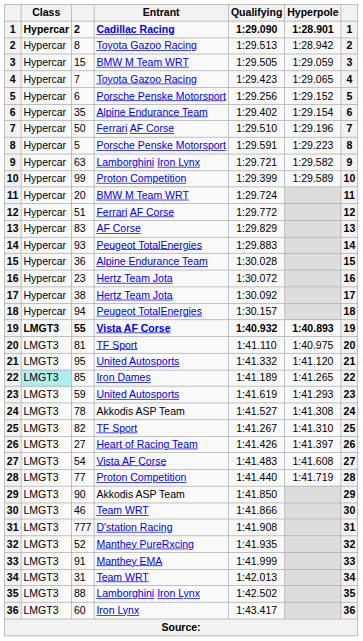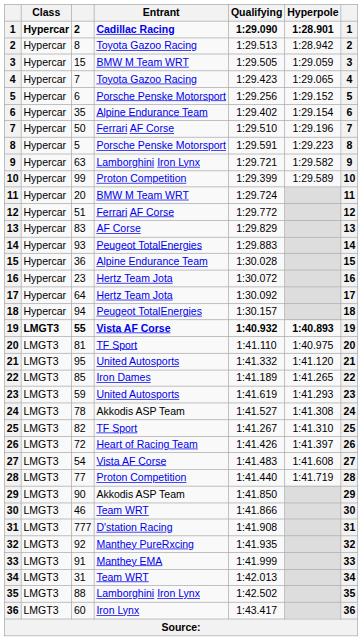(80, 295) 38 -> (80, 295) 64
(41, 378) paleturquoise background -> (41, 378) no background
(80, 445) 27 -> (80, 445) 72
(80, 544) 52 -> (80, 544) 92
